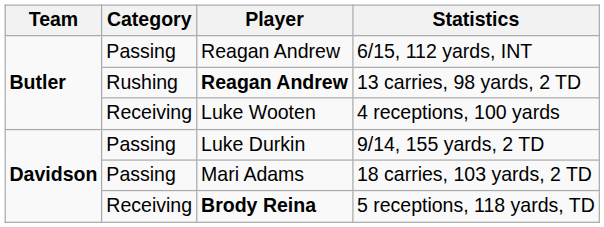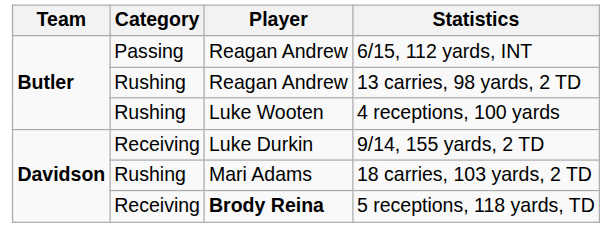(274, 82) bold -> (278, 82) normal
(149, 113) Receiving -> (150, 113) Rushing
(141, 144) Passing -> (157, 144) Receiving
(141, 175) Passing -> (150, 175) Rushing
